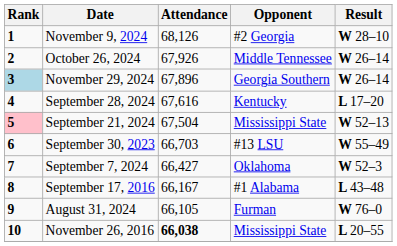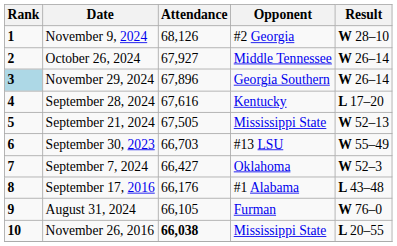(180, 58) 67,926 -> (180, 58) 67,927
(11, 123) pink background -> (11, 123) no background
(180, 123) 67,504 -> (180, 123) 67,505
(180, 187) 66,167 -> (180, 187) 66,176
